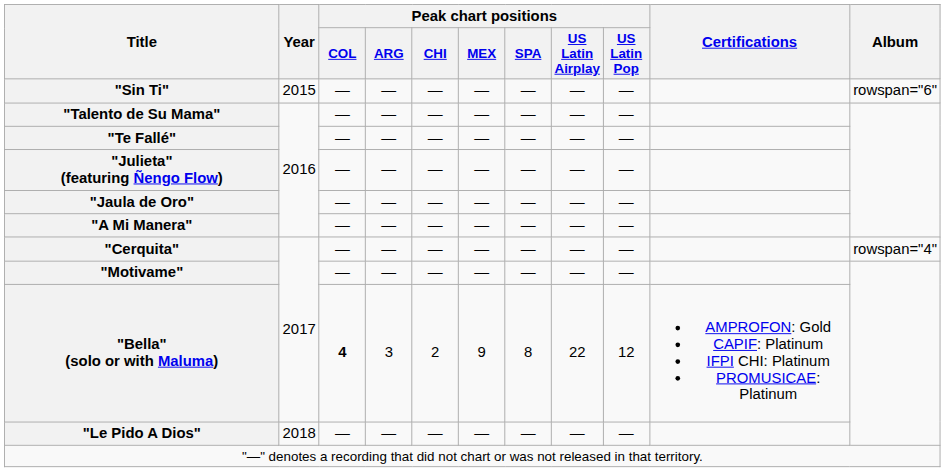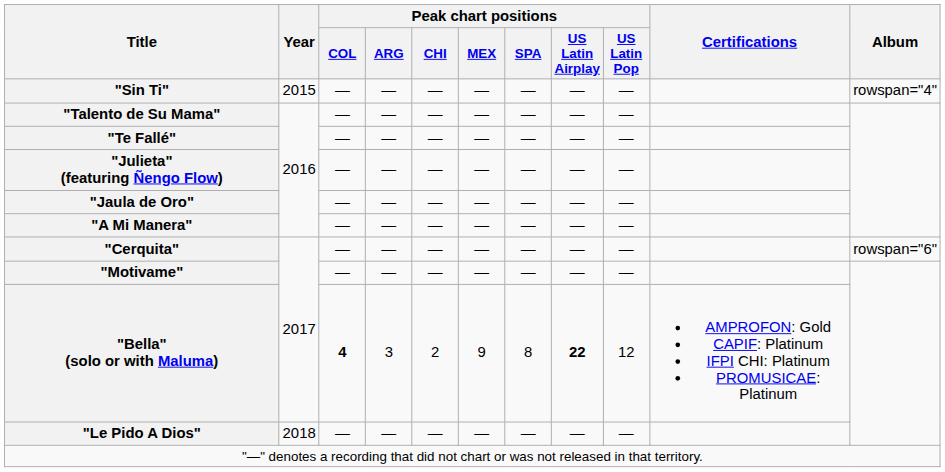(895, 90) rowspan="6" -> (895, 90) rowspan="4"
(895, 249) rowspan="4" -> (895, 249) rowspan="6"
(577, 353) normal -> (577, 353) bold
